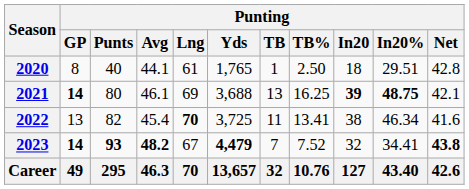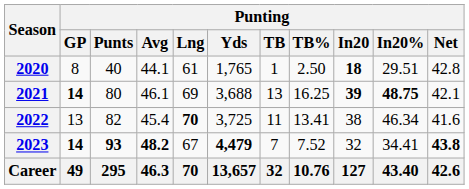(353, 68) normal -> (353, 68) bold
